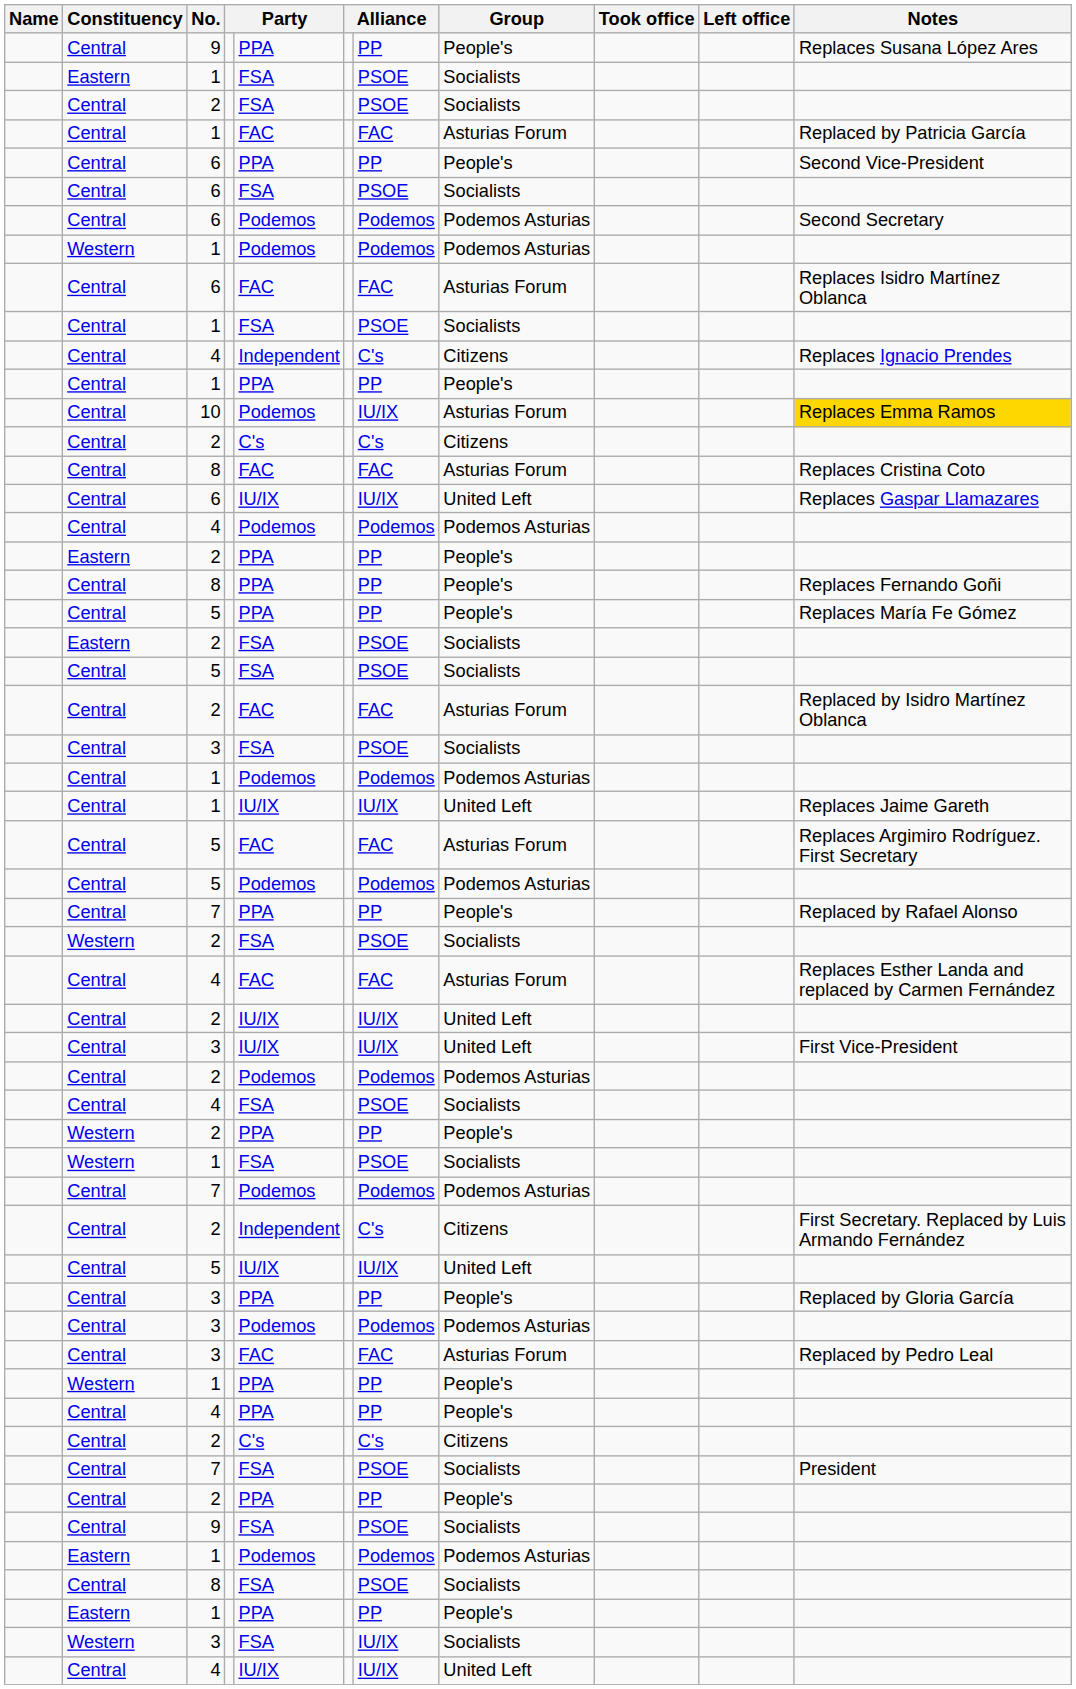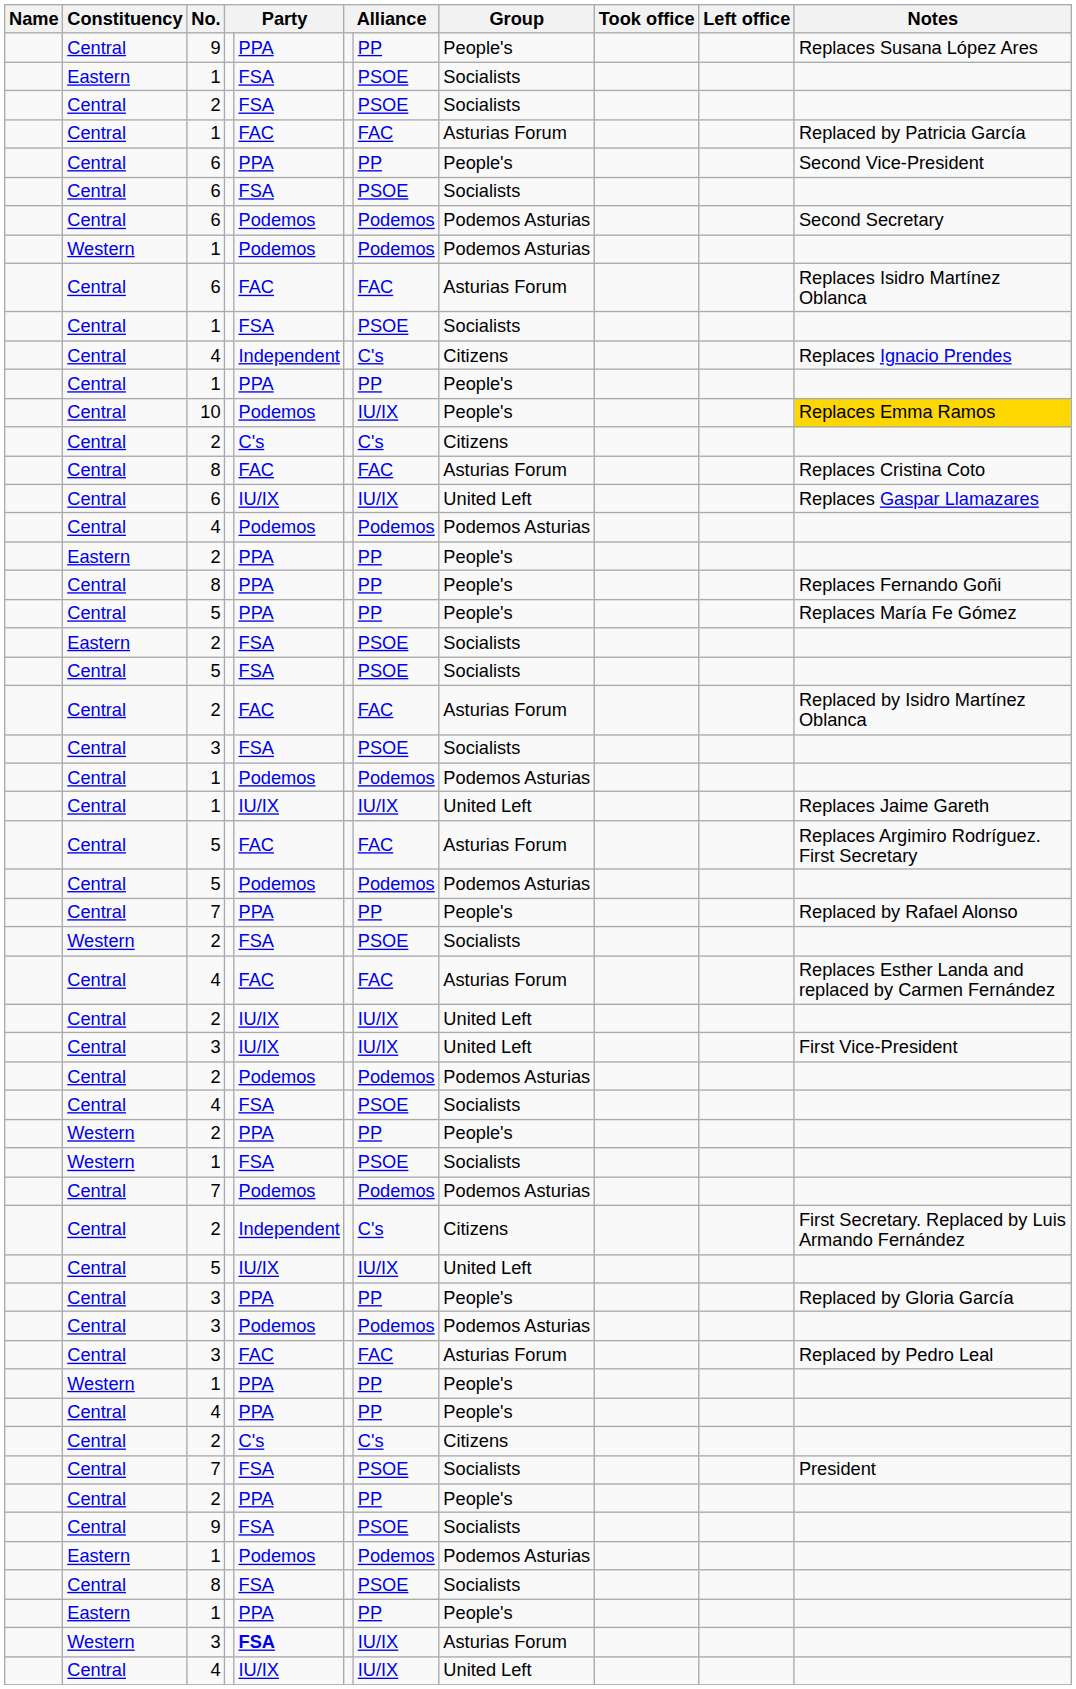(505, 412) Asturias Forum -> (478, 412) People's
(256, 1642) normal -> (257, 1642) bold
(482, 1642) Socialists -> (505, 1642) Asturias Forum
